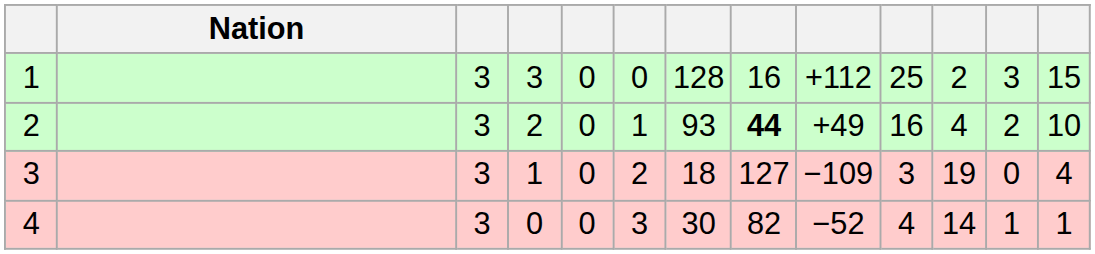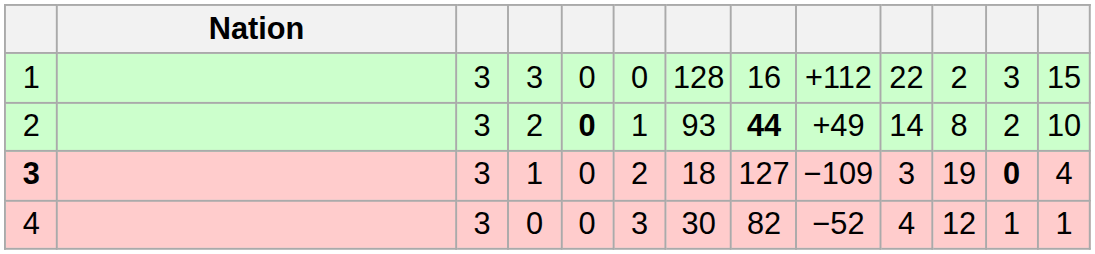(906, 77) 25 -> (906, 77) 22
(587, 126) normal -> (587, 126) bold
(906, 126) 16 -> (906, 126) 14
(959, 126) 4 -> (959, 126) 8
(31, 175) normal -> (31, 175) bold
(1012, 175) normal -> (1012, 175) bold
(959, 223) 14 -> (959, 223) 12
